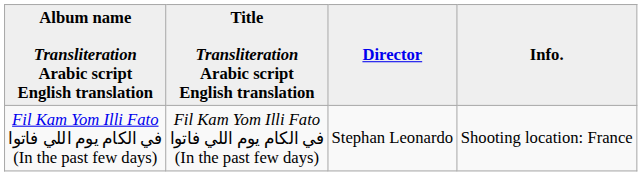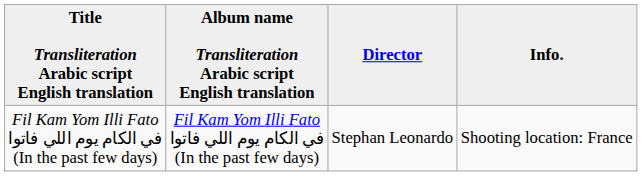columns swapped: (247, 55) <-> (85, 55)
